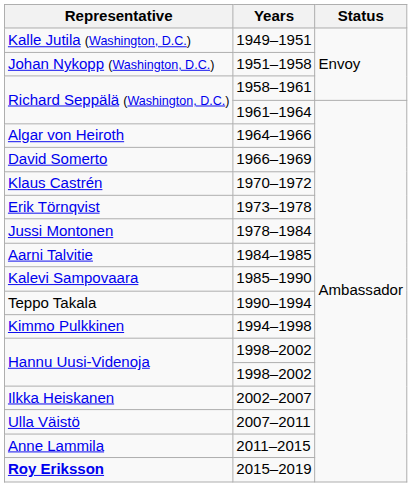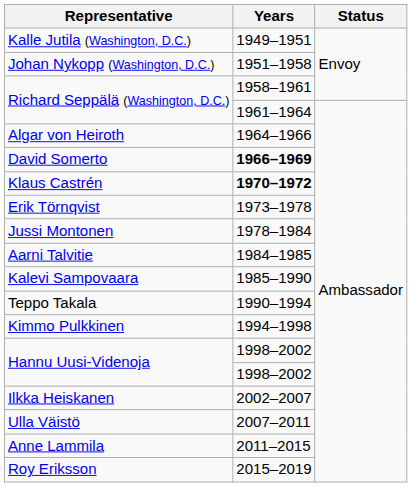(274, 159) normal -> (274, 159) bold
(274, 183) normal -> (274, 183) bold
(56, 469) bold -> (52, 469) normal
